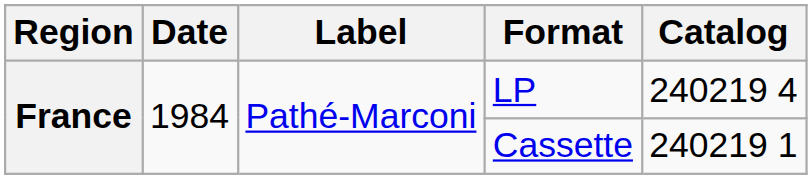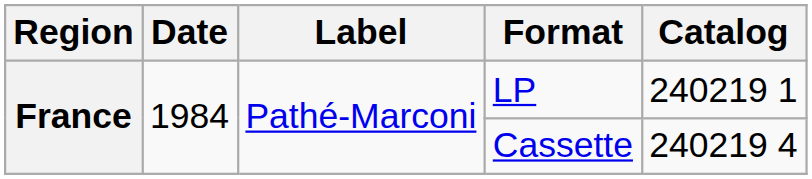(723, 88) 240219 4 -> (723, 88) 240219 1
(723, 145) 240219 1 -> (723, 145) 240219 4
